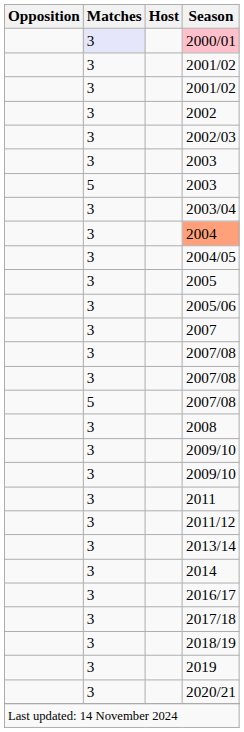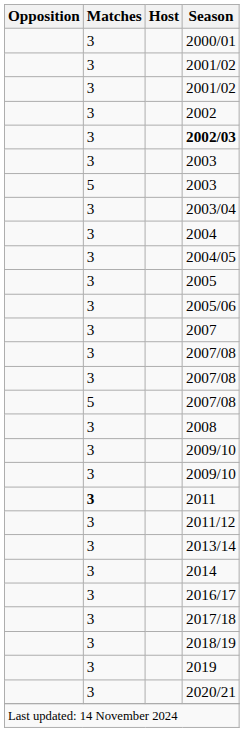(91, 40) lavender background -> (91, 40) no background
(211, 40) pink background -> (211, 40) no background
(211, 137) normal -> (211, 137) bold
(201, 233) lightsalmon background -> (201, 233) no background
(91, 498) normal -> (91, 498) bold
